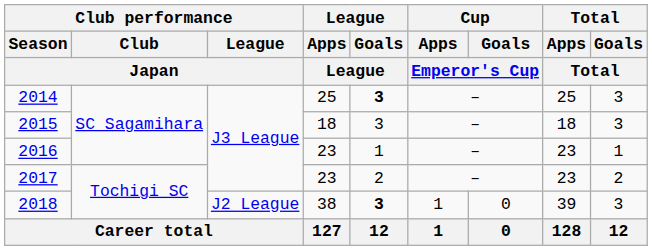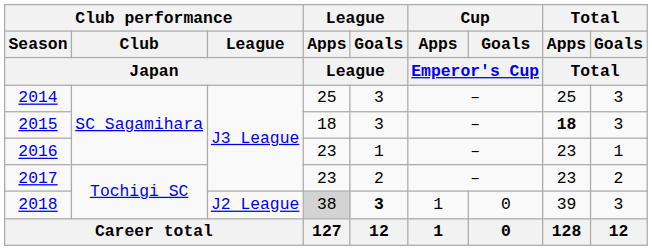(379, 98) bold -> (379, 98) normal
(567, 125) normal -> (567, 125) bold
(327, 205) no background -> (327, 205) lightgrey background
